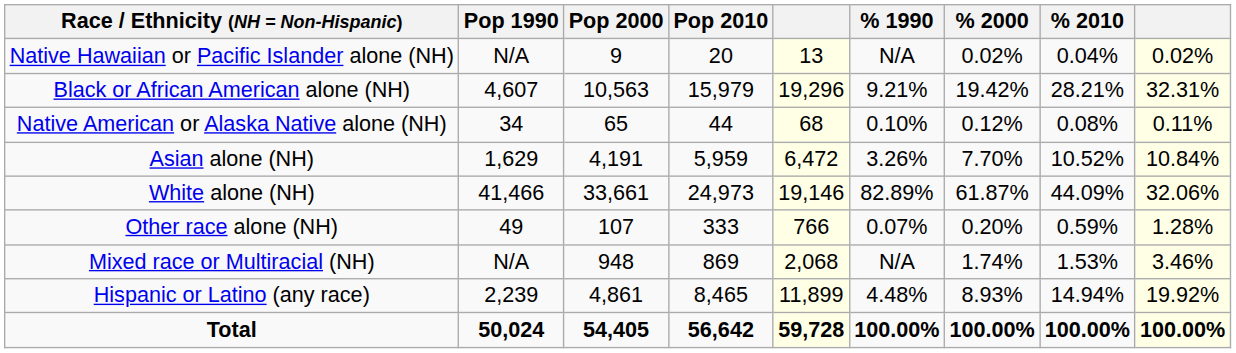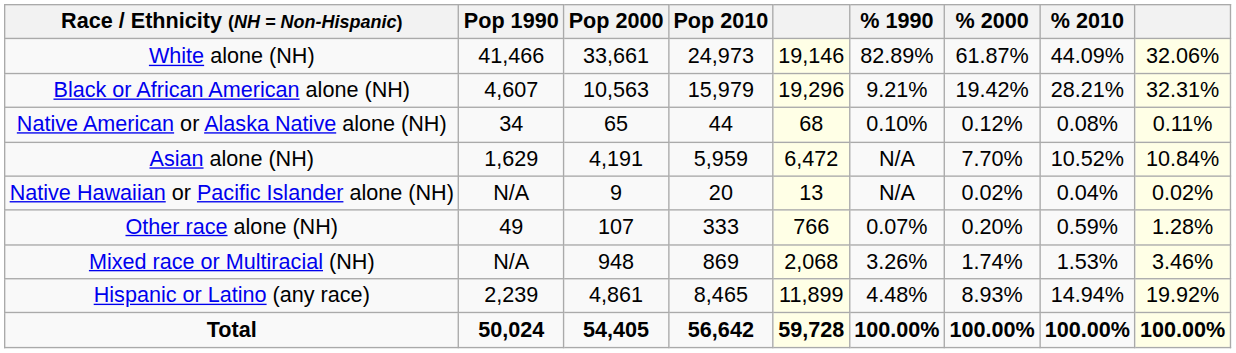rows swapped: (232, 192) <-> (232, 55)
(897, 158) 3.26% -> (897, 158) N/A
(897, 261) N/A -> (897, 261) 3.26%
